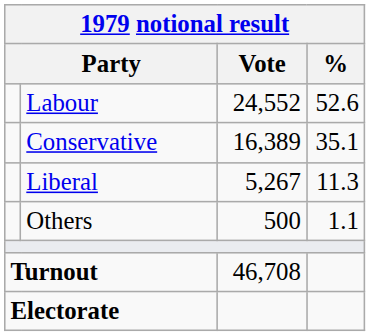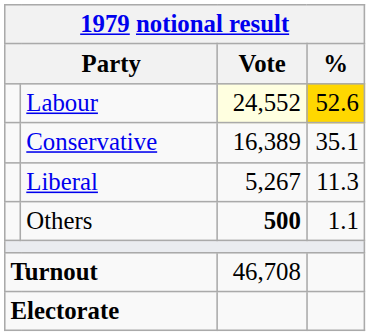(267, 102) no background -> (267, 102) lightyellow background
(337, 102) no background -> (337, 102) gold background
(282, 220) normal -> (282, 220) bold
